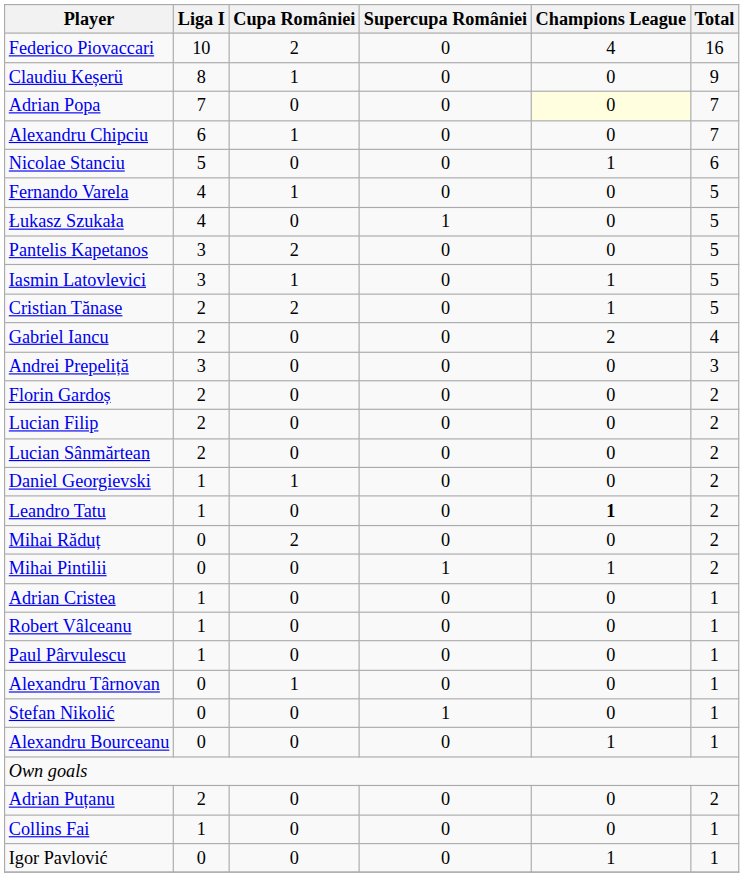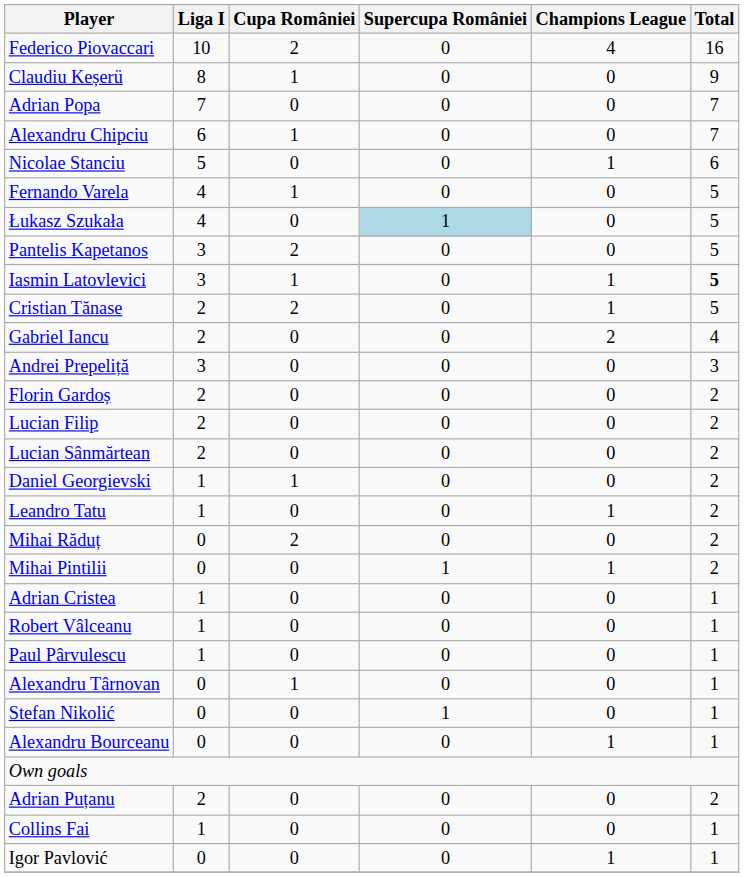(611, 105) lightyellow background -> (611, 105) no background
(445, 221) no background -> (445, 221) lightblue background
(714, 279) normal -> (714, 279) bold
(611, 510) bold -> (611, 510) normal
